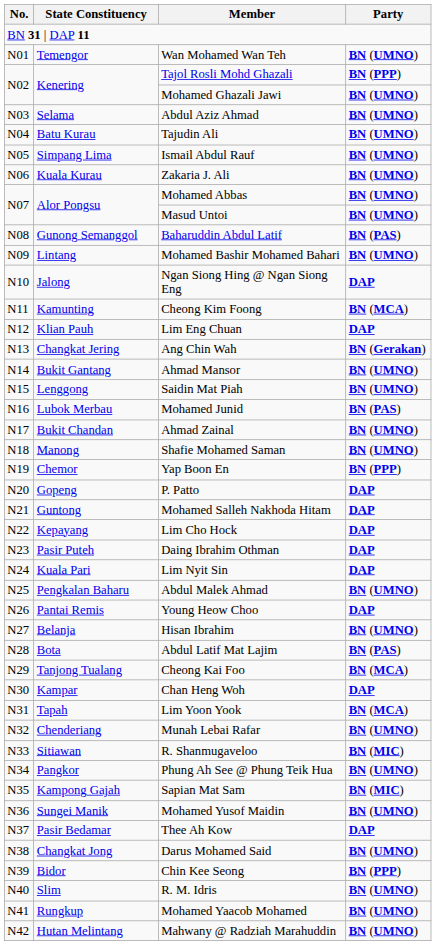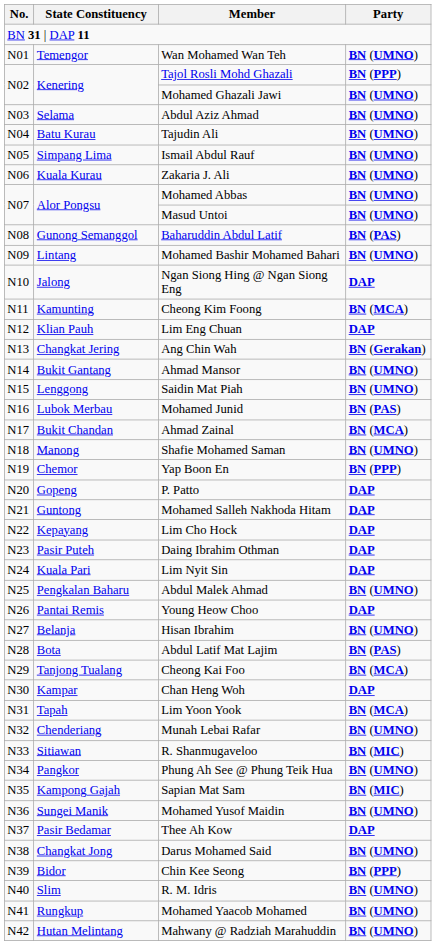(383, 429) BN (UMNO) -> (378, 429) BN (MCA)
